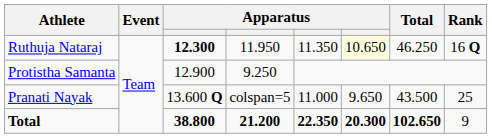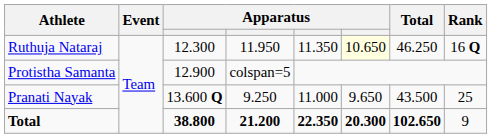(194, 48) bold -> (194, 48) normal
(260, 72) 9.250 -> (260, 72) colspan=5
(260, 97) colspan=5 -> (260, 97) 9.250
